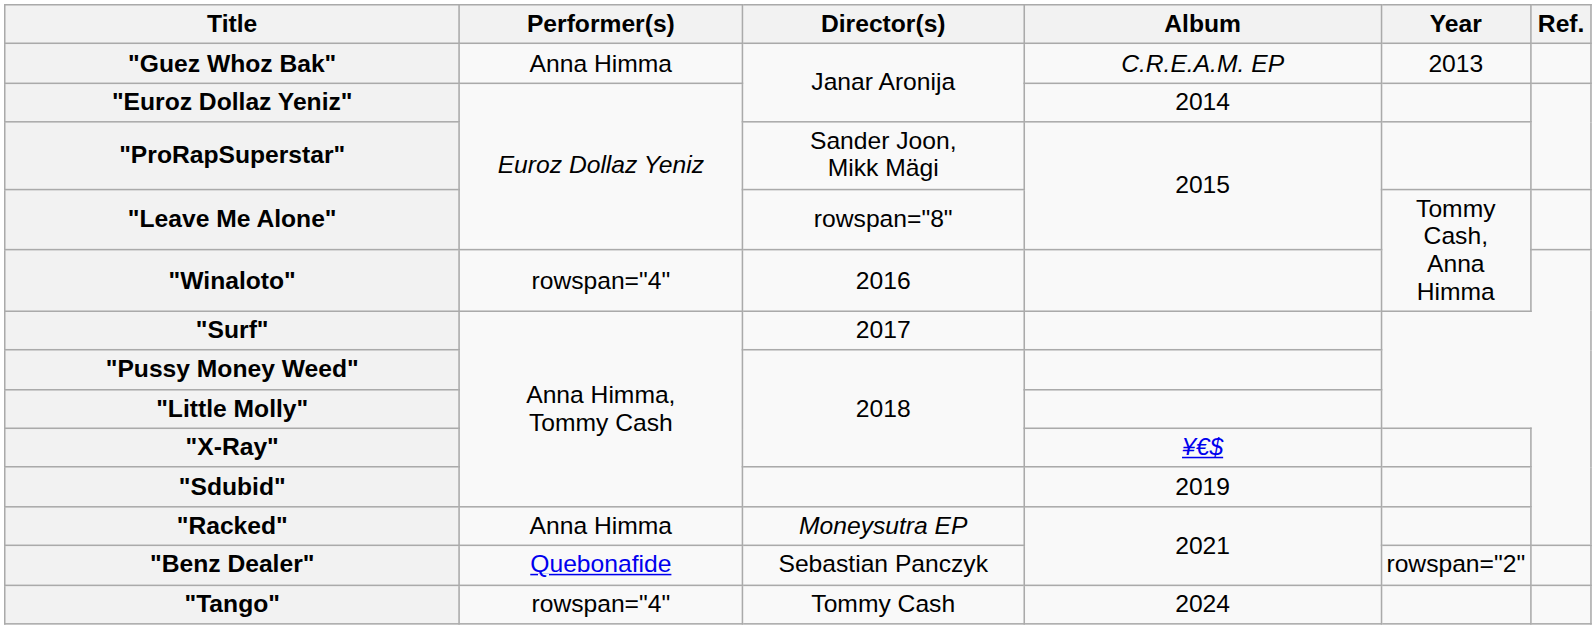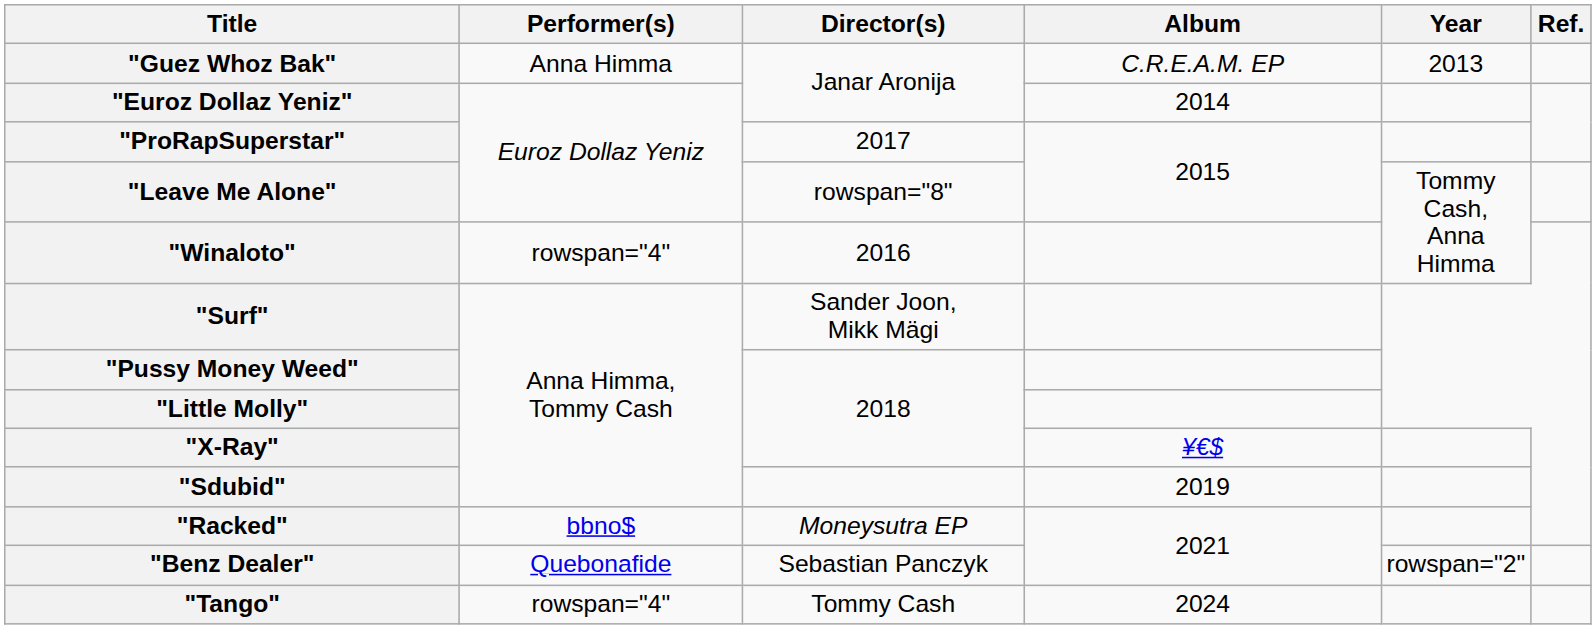(883, 155) Sander Joon, Mikk Mägi -> (883, 141) 2017
(883, 330) 2017 -> (883, 316) Sander Joon, Mikk Mägi
(601, 525) Anna Himma -> (601, 525) bbno$
